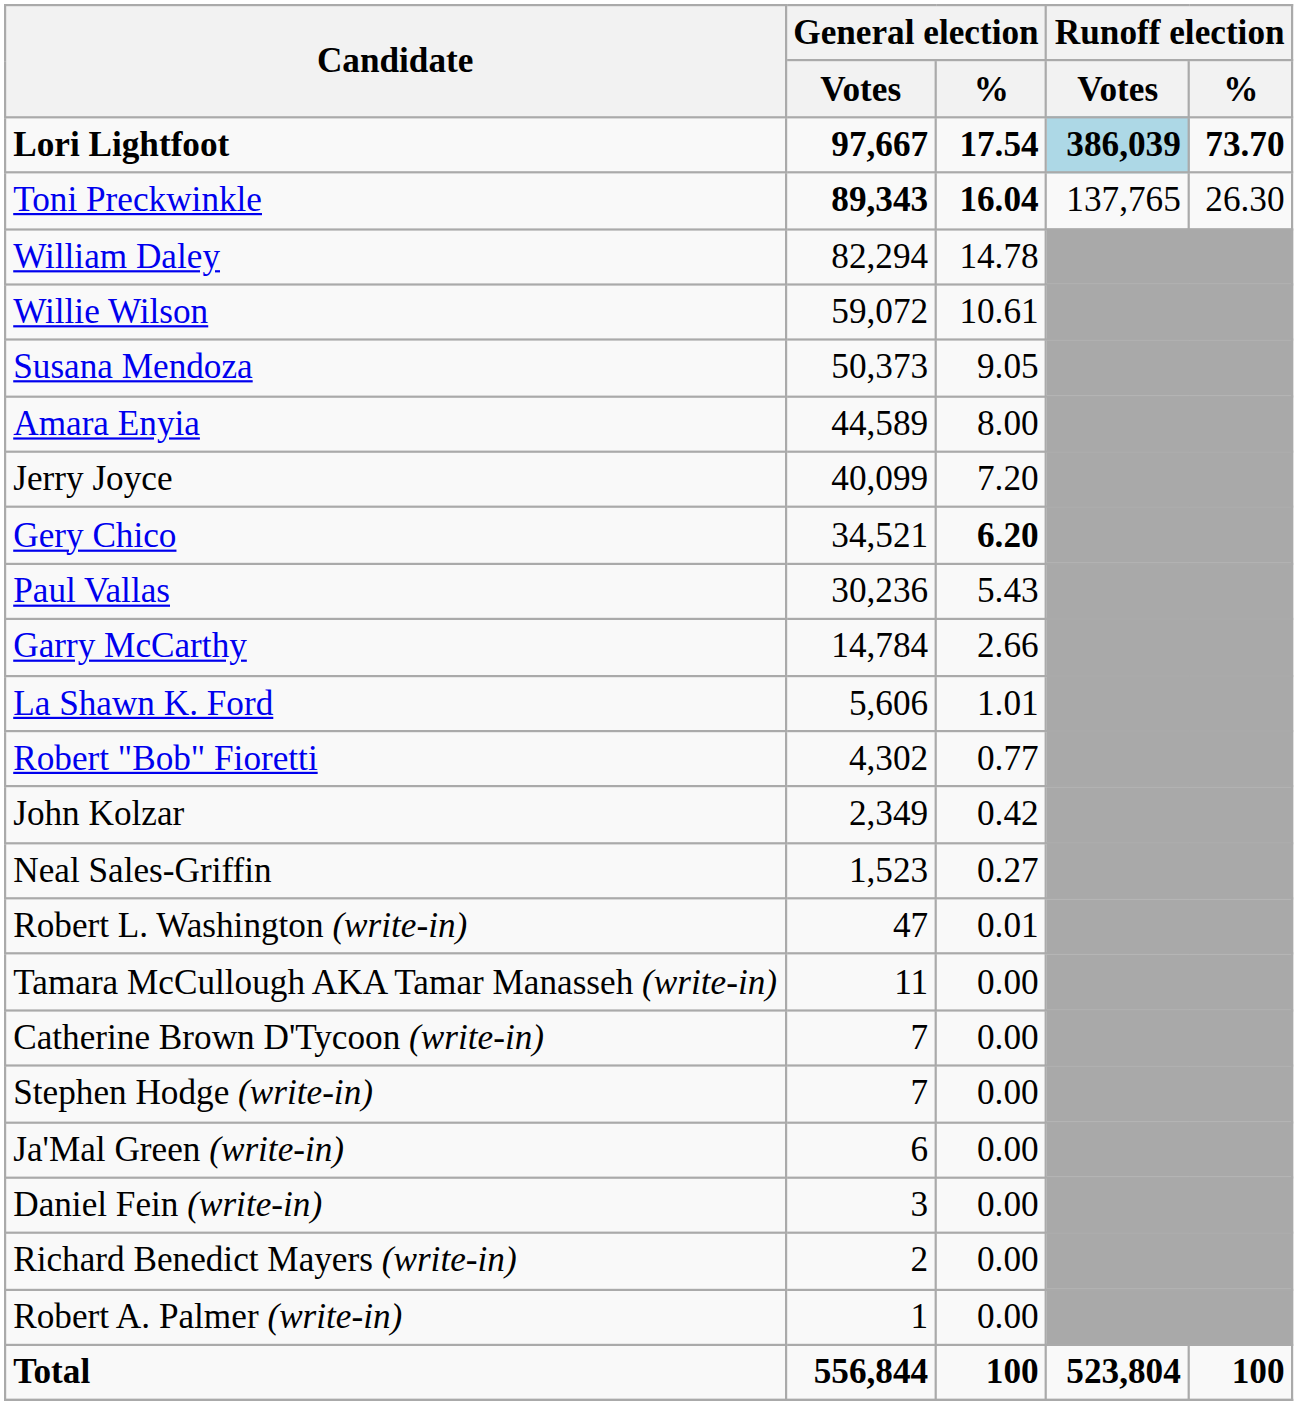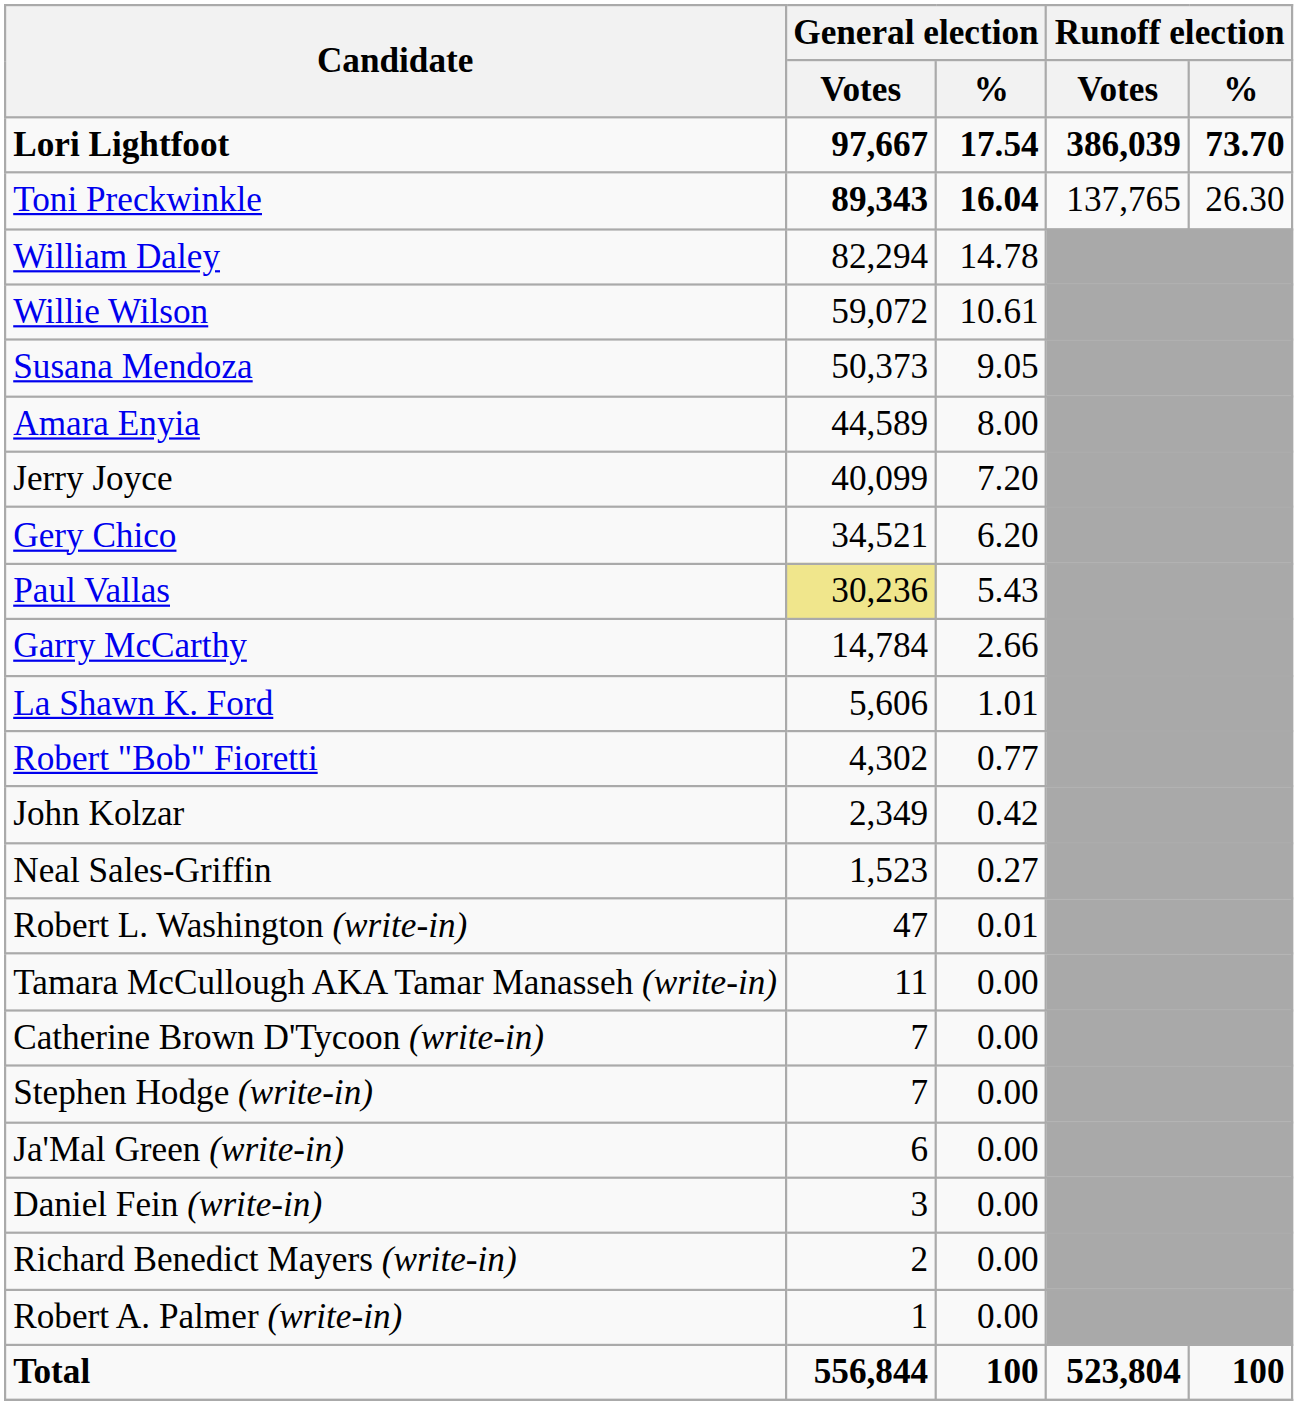(1124, 144) lightblue background -> (1124, 144) no background
(1008, 534) bold -> (1008, 534) normal
(880, 590) no background -> (880, 590) khaki background
